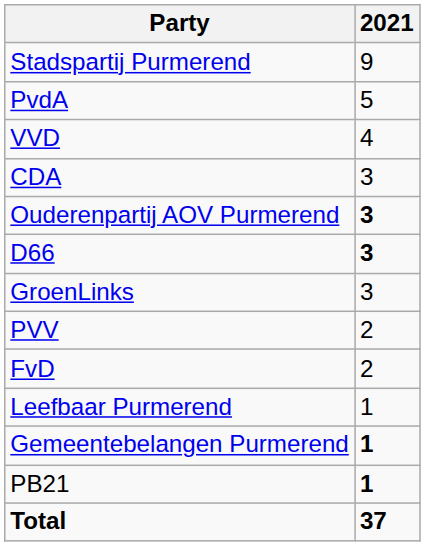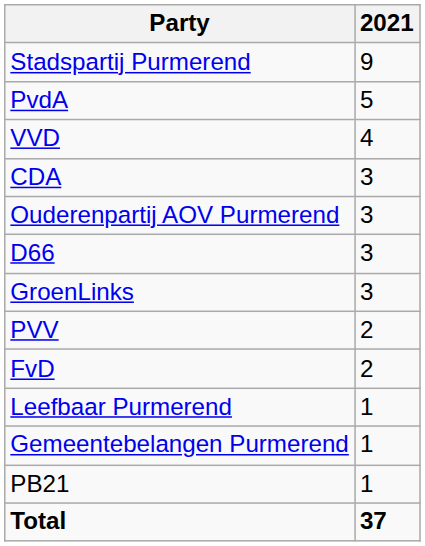(367, 215) bold -> (367, 215) normal
(367, 253) bold -> (367, 253) normal
(367, 445) bold -> (367, 445) normal
(367, 483) bold -> (367, 483) normal
